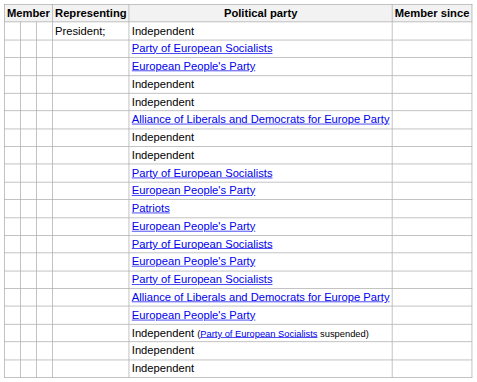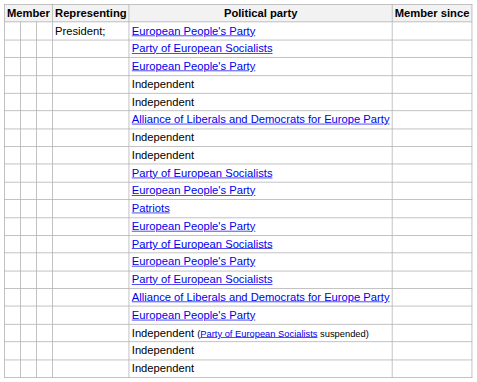(163, 31) Independent -> (194, 31) European People's Party
